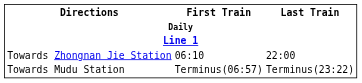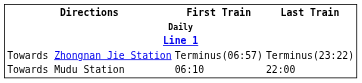(189, 55) 06:10 -> (219, 55) Terminus(06:57)
(281, 55) 22:00 -> (310, 55) Terminus(23:22)
(219, 70) Terminus(06:57) -> (189, 70) 06:10
(310, 70) Terminus(23:22) -> (281, 70) 22:00
